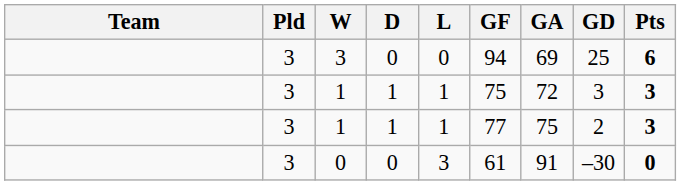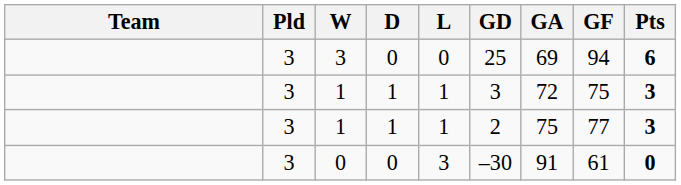columns swapped: (495, 22) <-> (599, 22)
